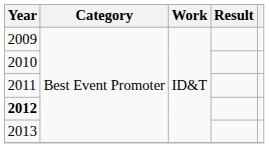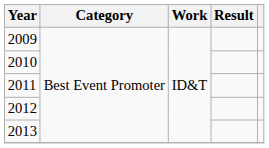(22, 108) bold -> (22, 108) normal
